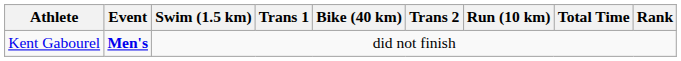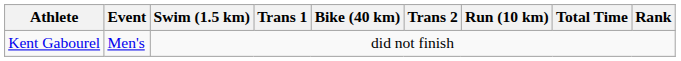(128, 43) bold -> (126, 43) normal
